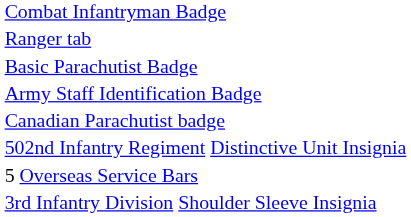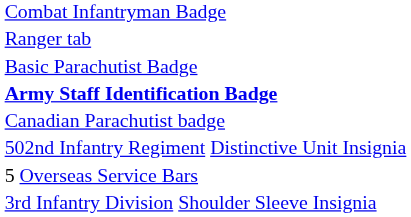(128, 93) normal -> (136, 93) bold
